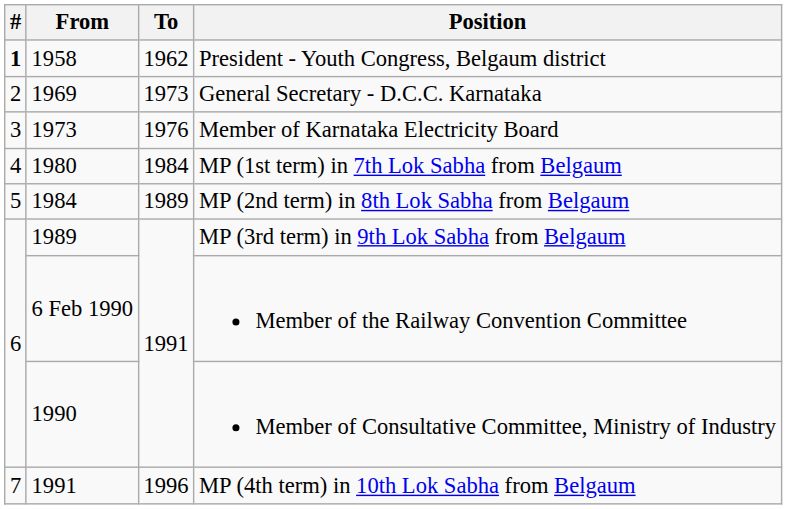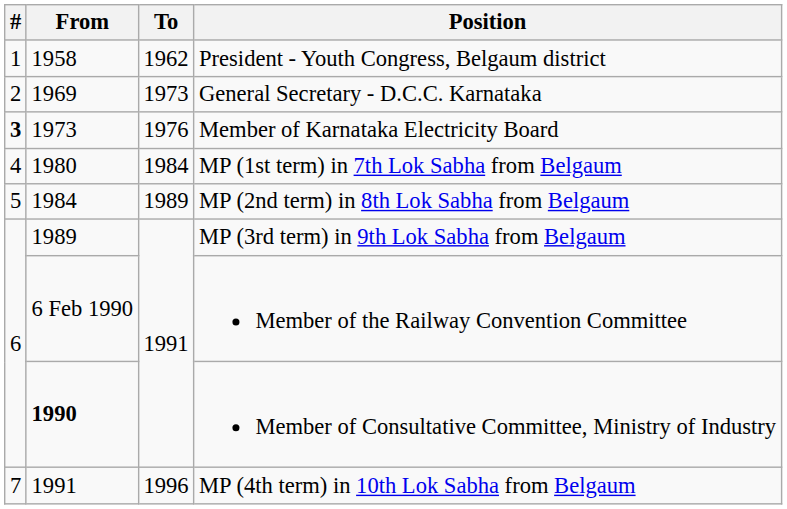(16, 58) bold -> (16, 58) normal
(16, 129) normal -> (16, 129) bold
(54, 414) normal -> (54, 414) bold
